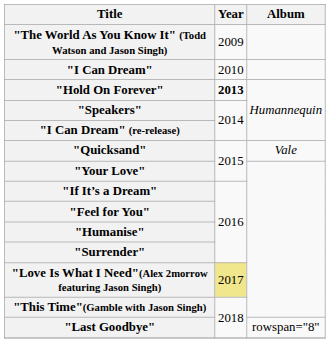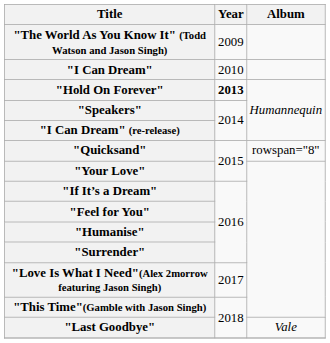(286, 150) Vale -> (286, 150) rowspan="8"
(231, 279) khaki background -> (231, 279) no background
(286, 327) rowspan="8" -> (286, 327) Vale
